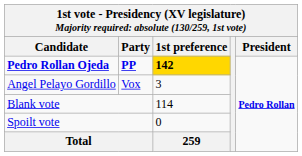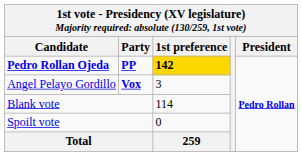(131, 84) normal -> (131, 84) bold
